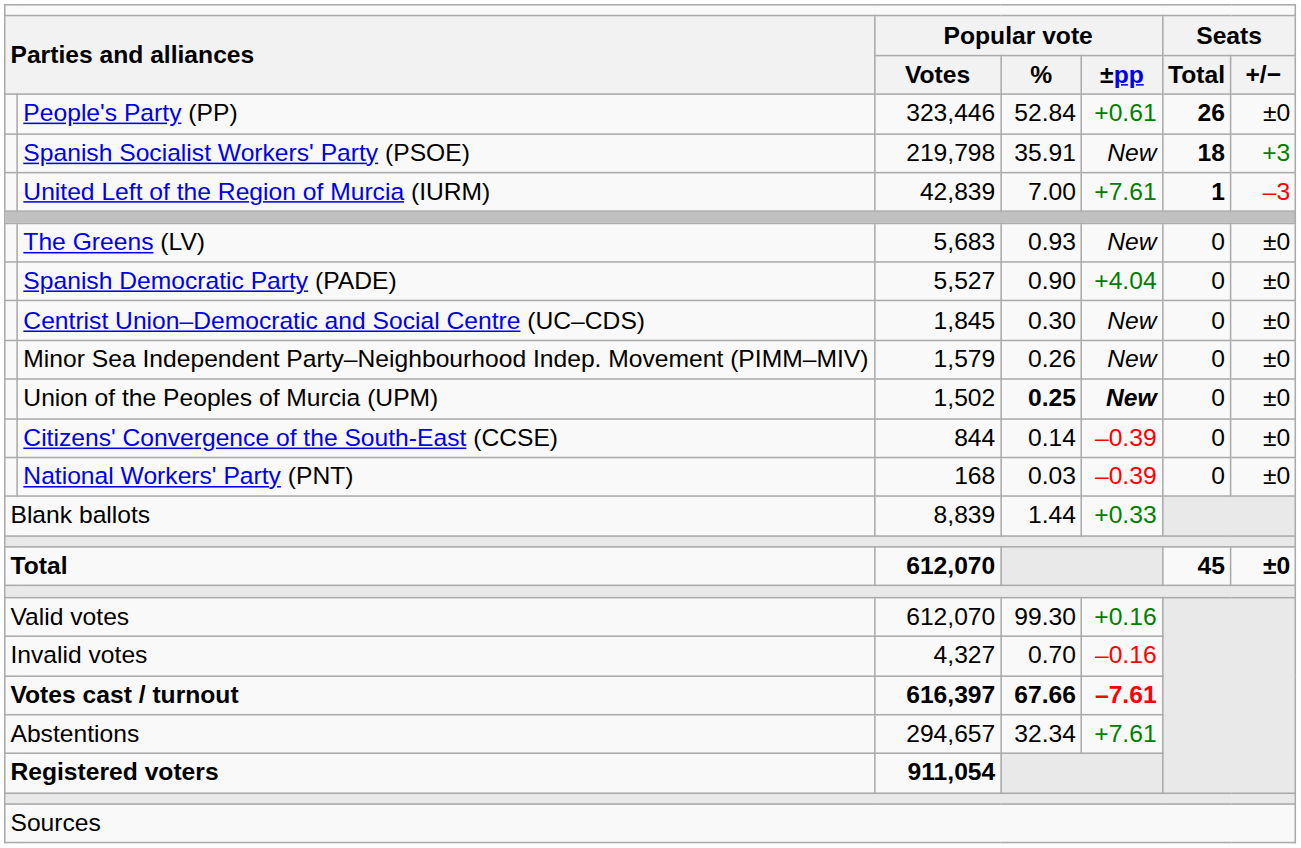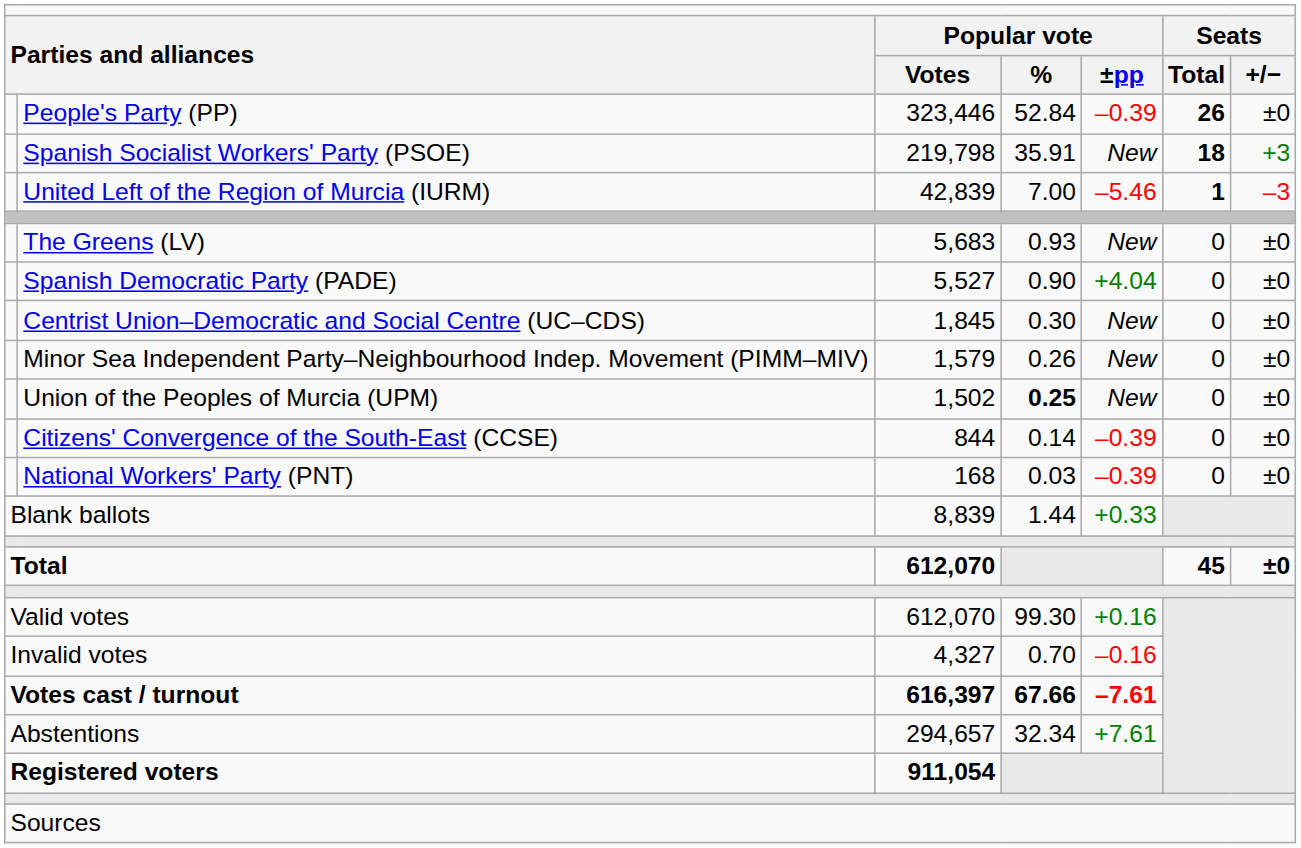(1125, 113) +0.61 -> (1126, 113) –0.39
(1125, 191) +7.61 -> (1126, 191) –5.46
(1131, 398) bold -> (1132, 398) normal
